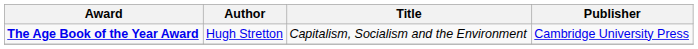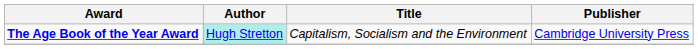(244, 34) no background -> (244, 34) paleturquoise background
